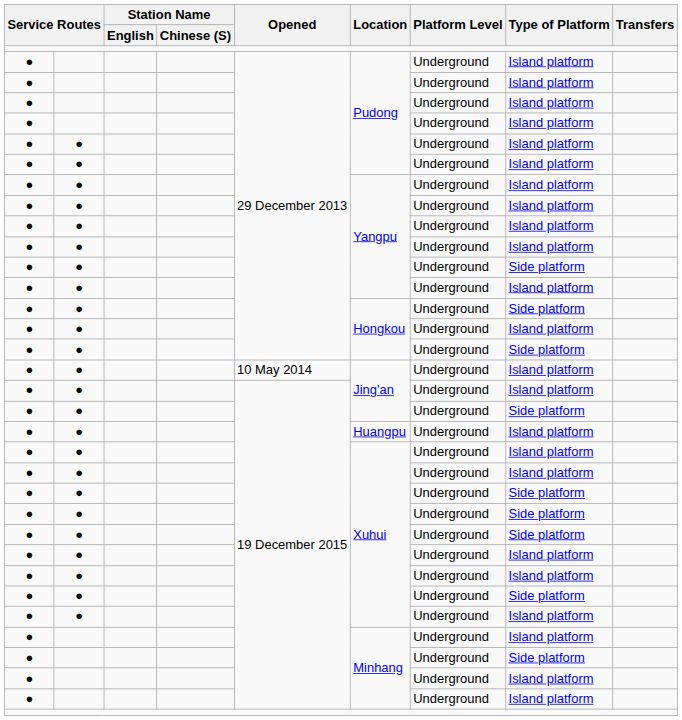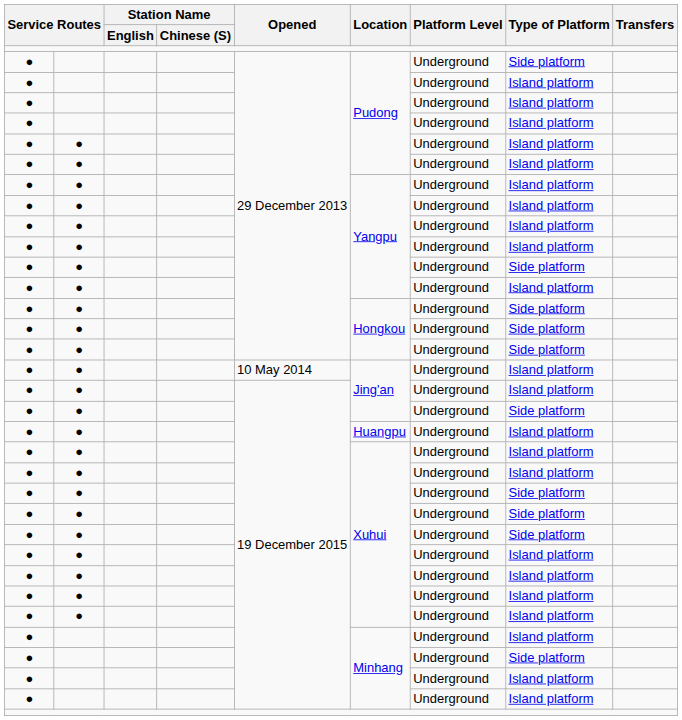(551, 61) Island platform -> (547, 61) Side platform
(551, 329) Island platform -> (547, 329) Side platform
(547, 596) Side platform -> (551, 596) Island platform
